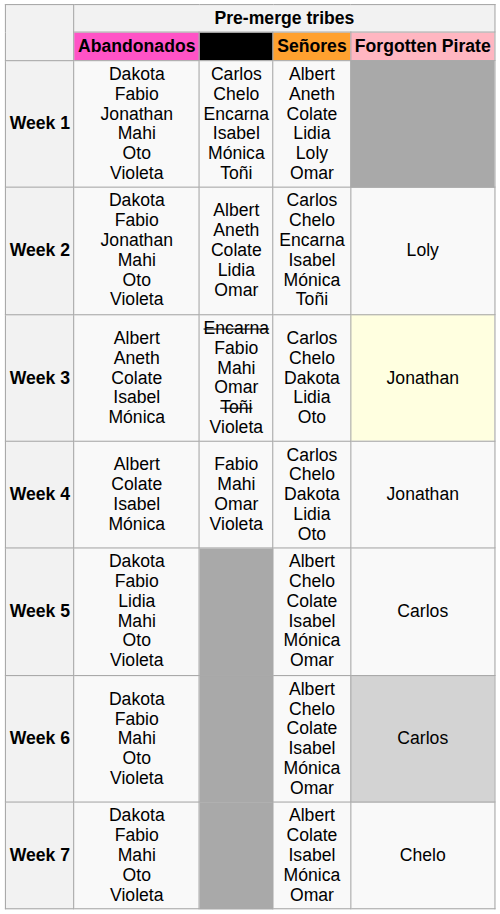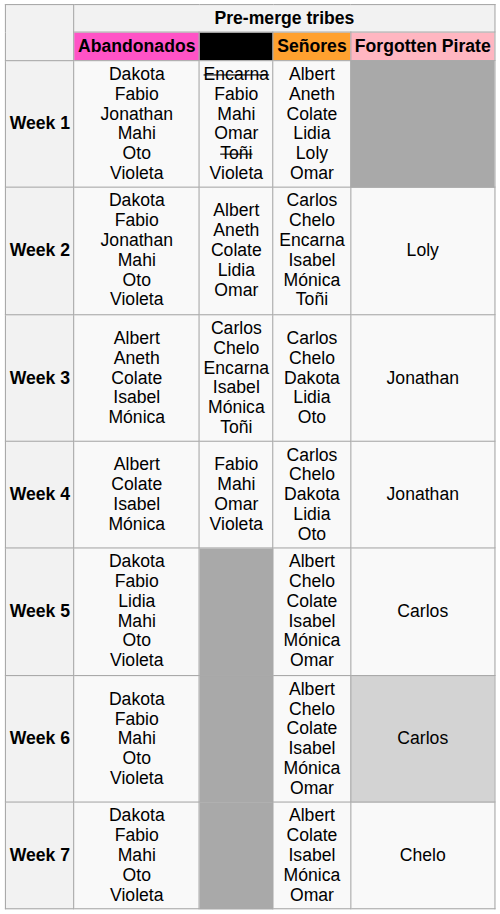(236, 123) Carlos Chelo Encarna Isabel Mónica Toñi -> (236, 123) Encarna Fabio Mahi Omar Toñi Violeta
(236, 377) Encarna Fabio Mahi Omar Toñi Violeta -> (236, 377) Carlos Chelo Encarna Isabel Mónica Toñi
(423, 377) lightyellow background -> (423, 377) no background
